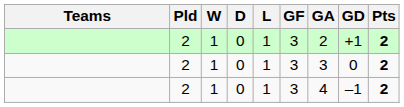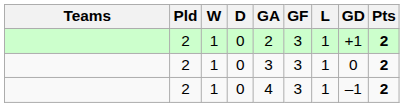columns swapped: (267, 16) <-> (323, 16)
